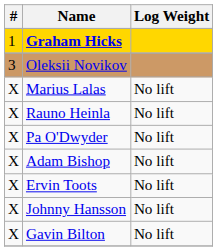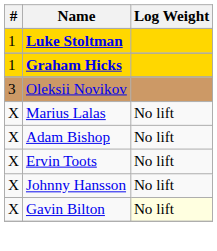+ row: (74, 40)
- row: (68, 113)
- row: (67, 137)
(154, 233) no background -> (154, 209) lightyellow background
